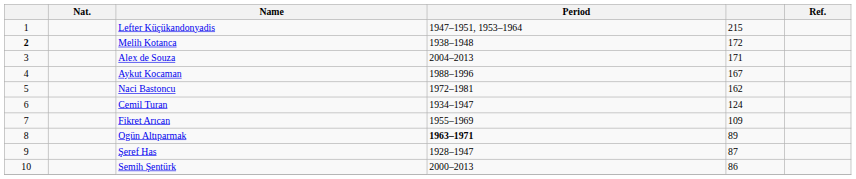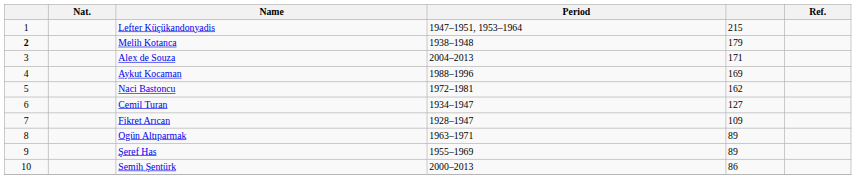(735, 43) 172 -> (735, 43) 179
(735, 74) 167 -> (735, 74) 169
(735, 105) 124 -> (735, 105) 127
(451, 120) 1955–1969 -> (451, 120) 1928–1947
(451, 136) bold -> (451, 136) normal
(451, 151) 1928–1947 -> (451, 151) 1955–1969
(733, 151) 87 -> (733, 151) 89
